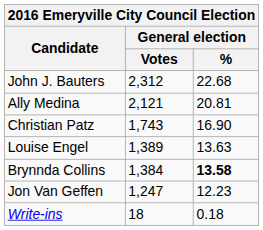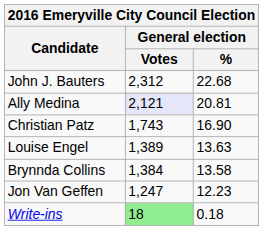(146, 103) no background -> (146, 103) lavender background
(214, 170) bold -> (214, 170) normal
(136, 214) no background -> (136, 214) lightgreen background
